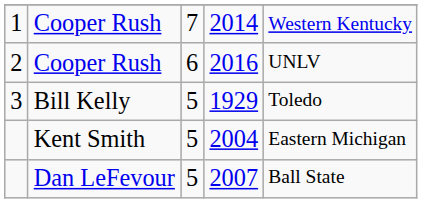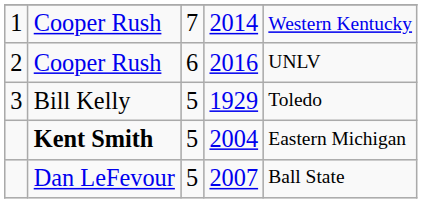(89, 139) normal -> (94, 139) bold
